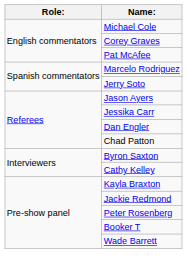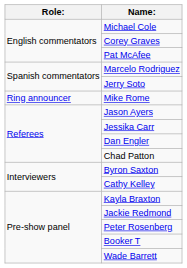+ row: (127, 98)
